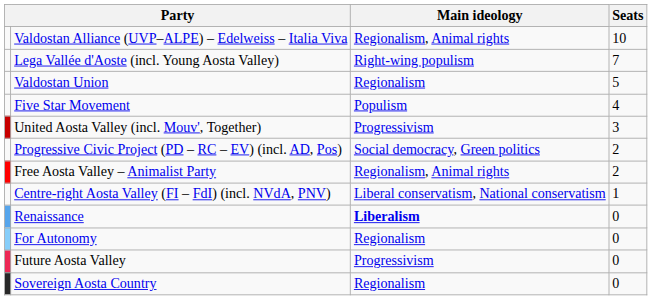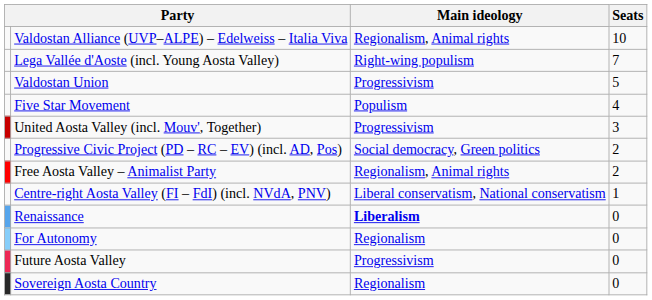(390, 82) Regionalism -> (394, 82) Progressivism
